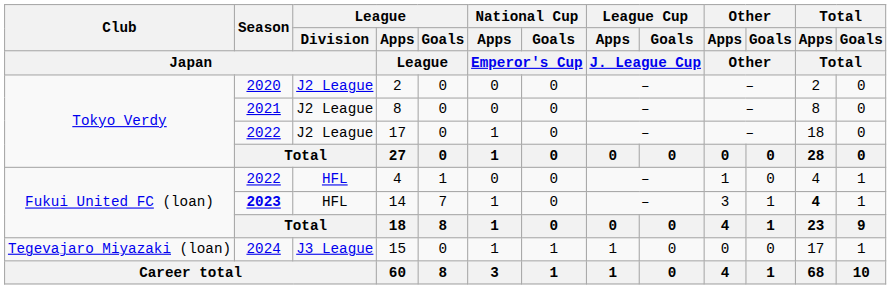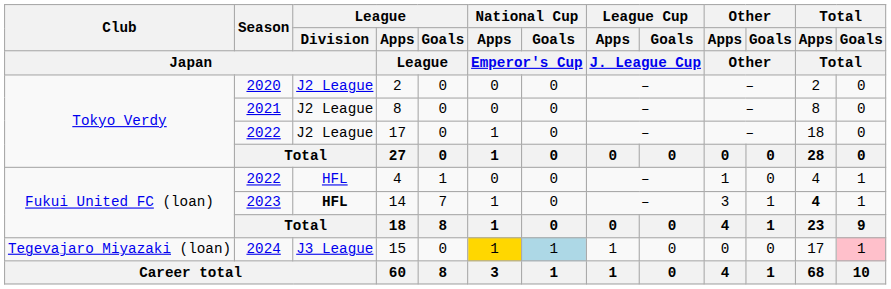(264, 203) bold -> (264, 203) normal
(335, 203) normal -> (335, 203) bold
(494, 249) no background -> (494, 249) gold background
(554, 249) no background -> (554, 249) lightblue background
(861, 249) no background -> (861, 249) pink background
